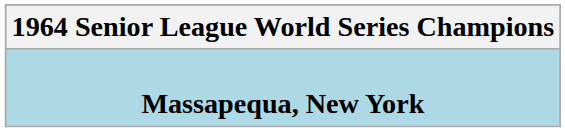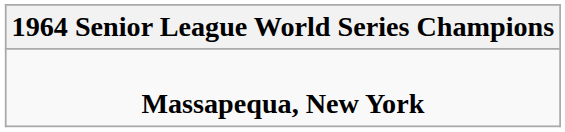(283, 103) lightblue background -> (283, 103) no background
